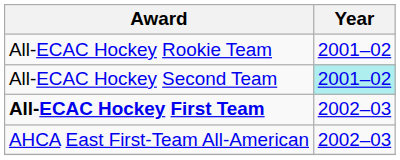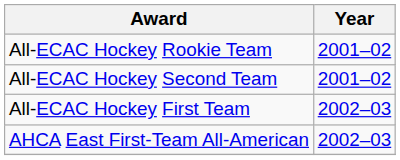(354, 79) paleturquoise background -> (354, 79) no background
(137, 109) bold -> (129, 109) normal
